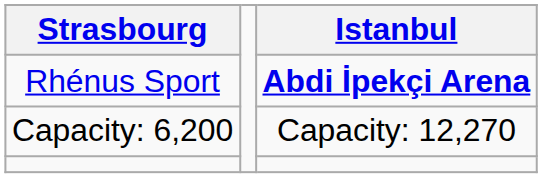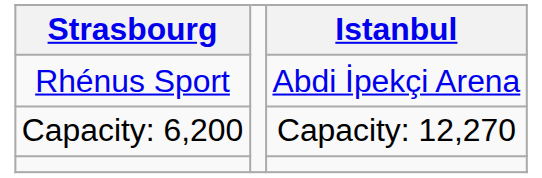(396, 80) bold -> (396, 80) normal
